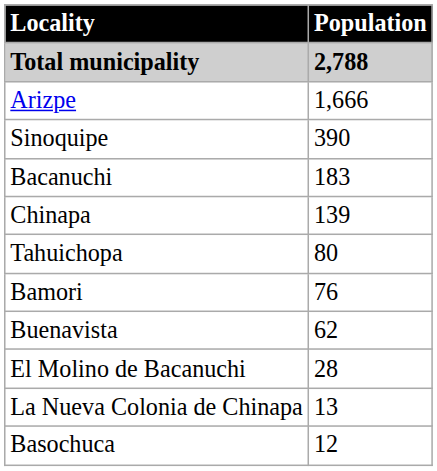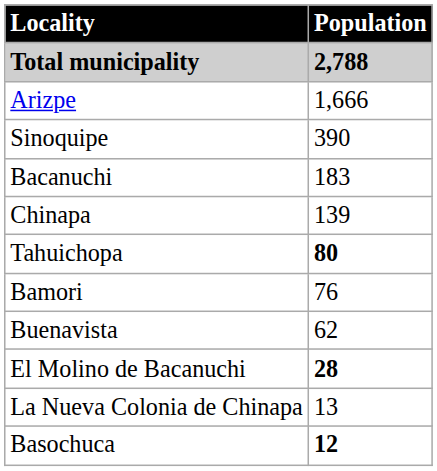(326, 253) normal -> (326, 253) bold
(326, 368) normal -> (326, 368) bold
(326, 445) normal -> (326, 445) bold
